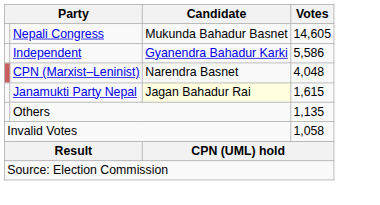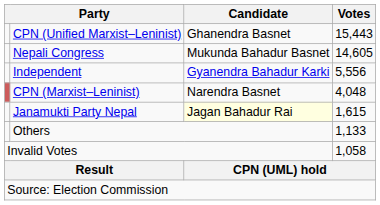+ row: (97, 33)
(309, 53) 5,586 -> (351, 72) 5,556
(309, 111) 1,135 -> (351, 131) 1,133
